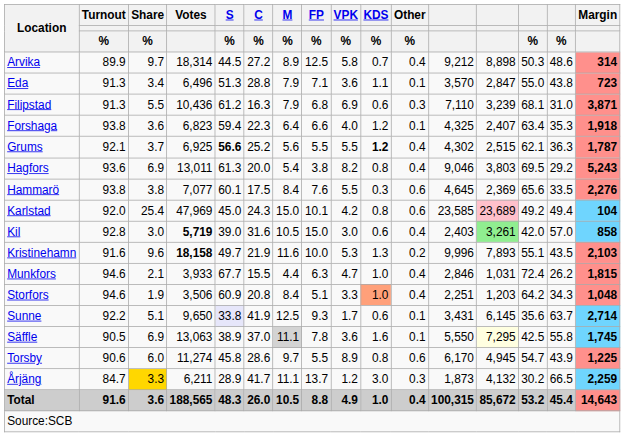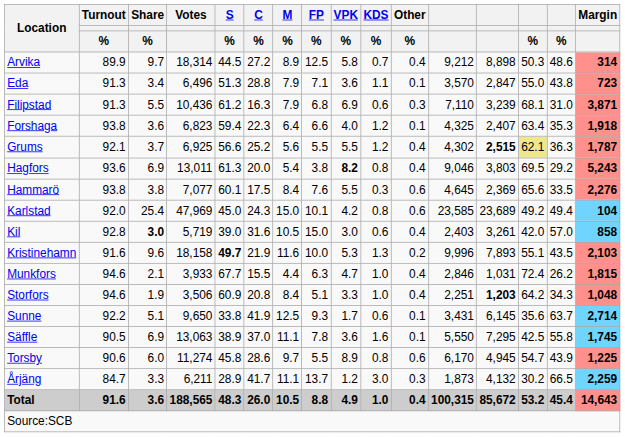(230, 147) bold -> (230, 147) normal
(380, 147) bold -> (380, 147) normal
(501, 147) normal -> (501, 147) bold
(533, 147) no background -> (533, 147) khaki background
(350, 168) normal -> (350, 168) bold
(498, 210) pink background -> (498, 210) no background
(156, 231) normal -> (156, 231) bold
(198, 231) bold -> (198, 231) normal
(501, 231) lightgreen background -> (501, 231) no background
(194, 252) bold -> (194, 252) normal
(230, 252) normal -> (230, 252) bold
(380, 295) lightsalmon background -> (380, 295) no background
(501, 295) normal -> (501, 295) bold
(230, 316) lavender background -> (230, 316) no background
(288, 337) lightgrey background -> (288, 337) no background
(501, 337) lightyellow background -> (501, 337) no background
(156, 379) gold background -> (156, 379) no background
